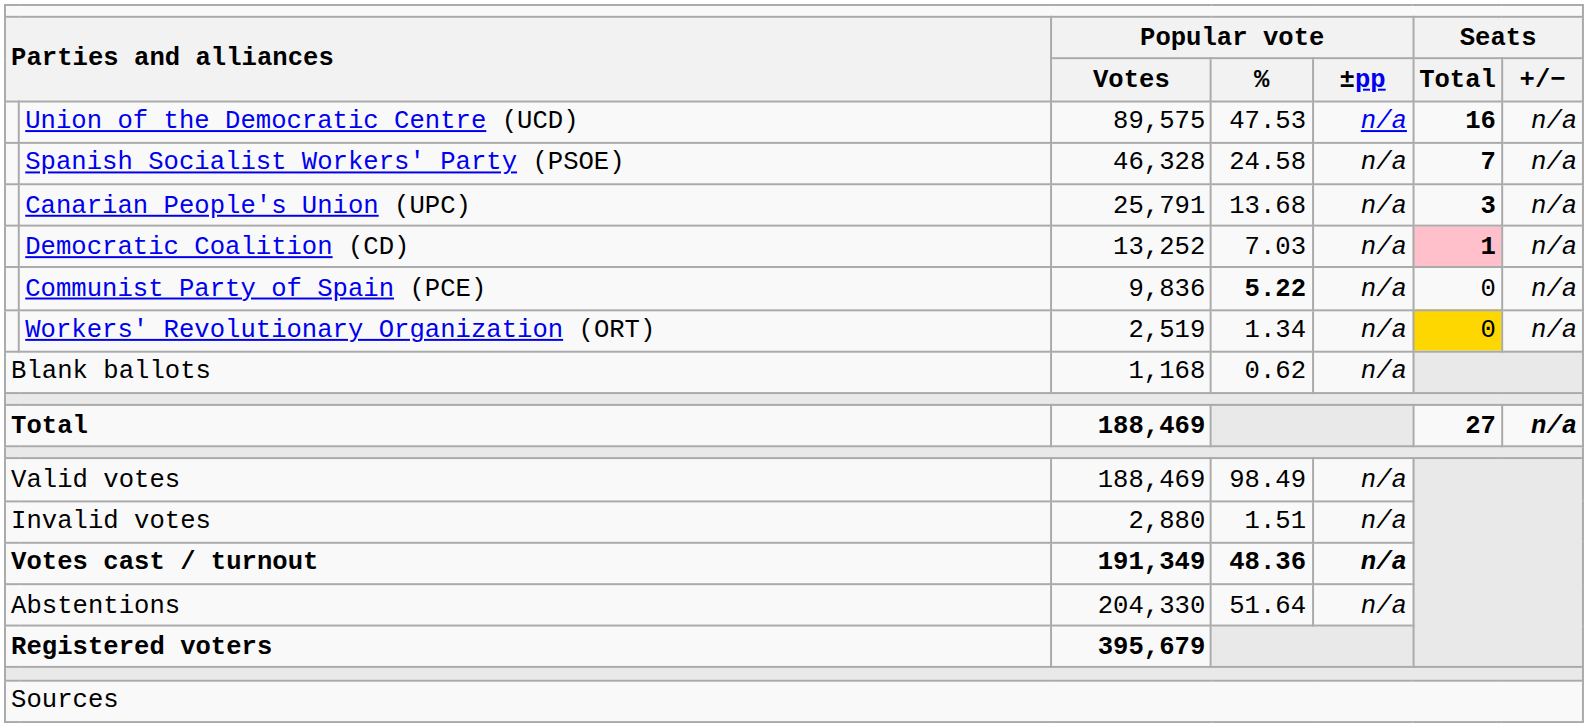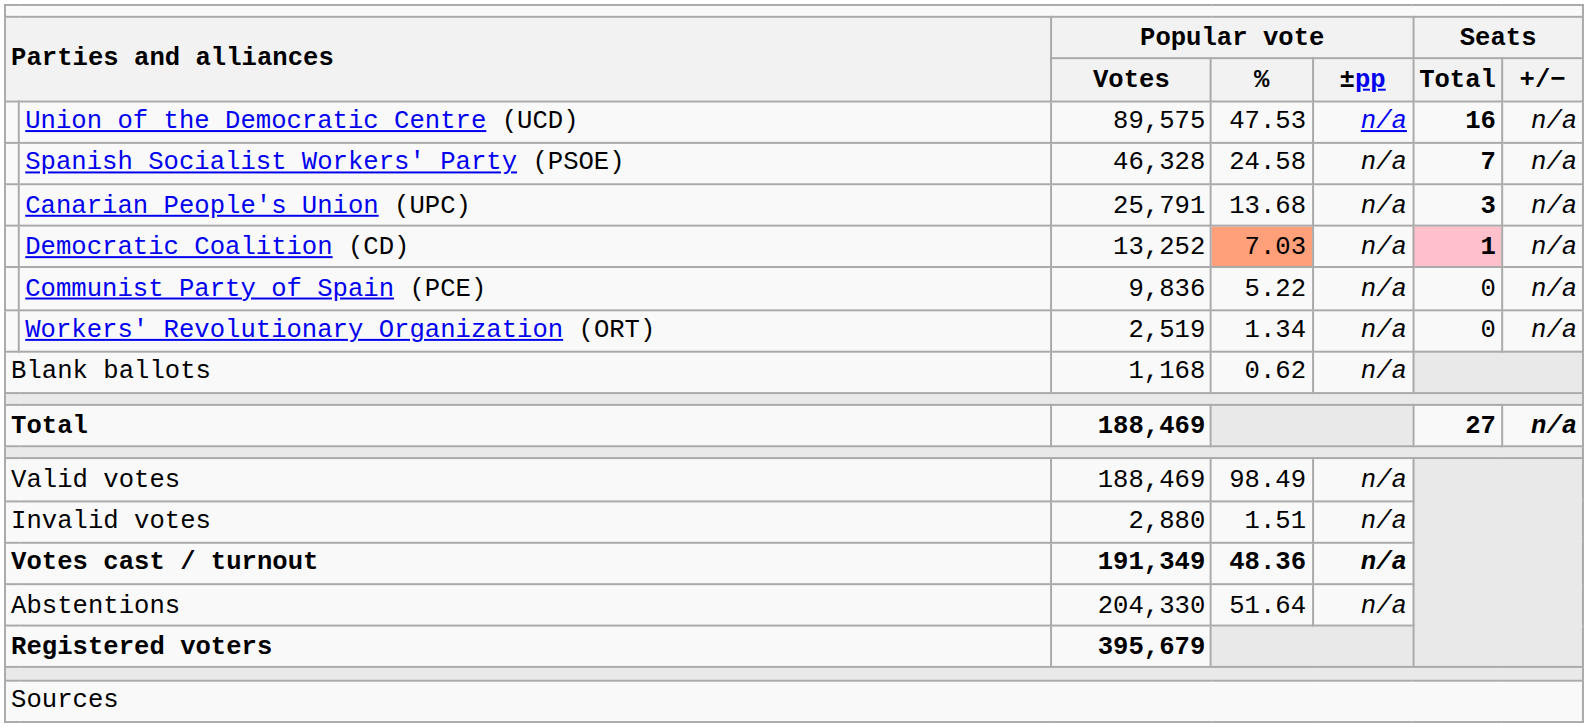(1275, 247) no background -> (1275, 247) lightsalmon background
(1275, 288) bold -> (1275, 288) normal
(1488, 330) gold background -> (1488, 330) no background
